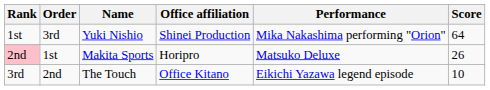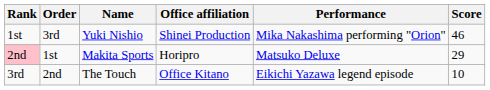(458, 34) 64 -> (458, 34) 46
(458, 54) 26 -> (458, 54) 29
